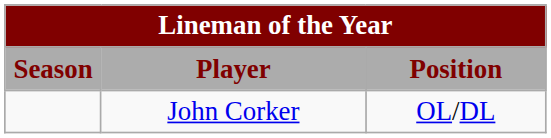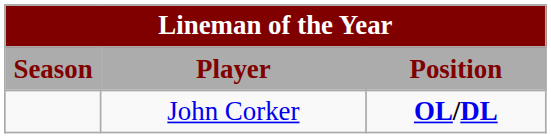(456, 111) normal -> (456, 111) bold
